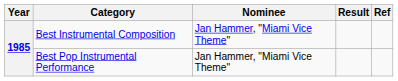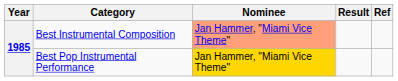(253, 34) no background -> (253, 34) lightsalmon background
(253, 62) no background -> (253, 62) gold background
